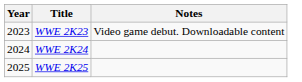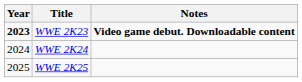(18, 31) normal -> (18, 31) bold
(189, 31) normal -> (194, 31) bold
